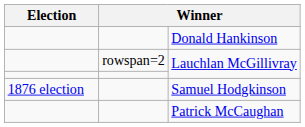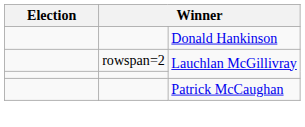- row: (134, 89)
